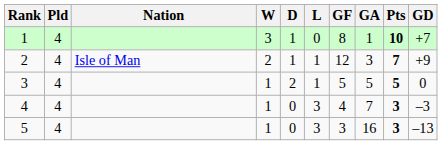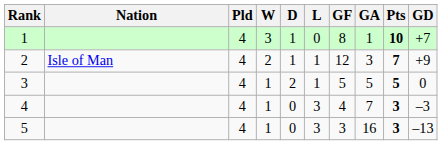columns swapped: (164, 15) <-> (58, 15)
